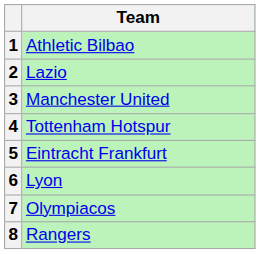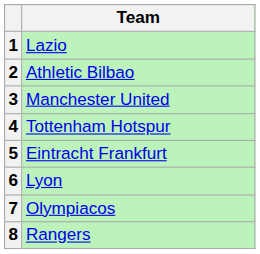(80, 45) Athletic Bilbao -> (46, 45) Lazio
(46, 72) Lazio -> (80, 72) Athletic Bilbao
